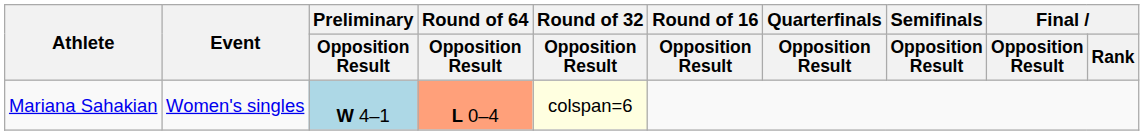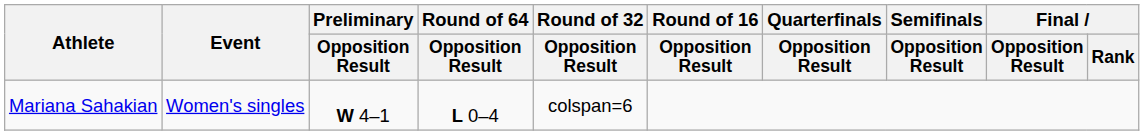(363, 116) lightblue background -> (363, 116) no background
(475, 116) lightsalmon background -> (475, 116) no background
(590, 106) lightyellow background -> (590, 106) no background
